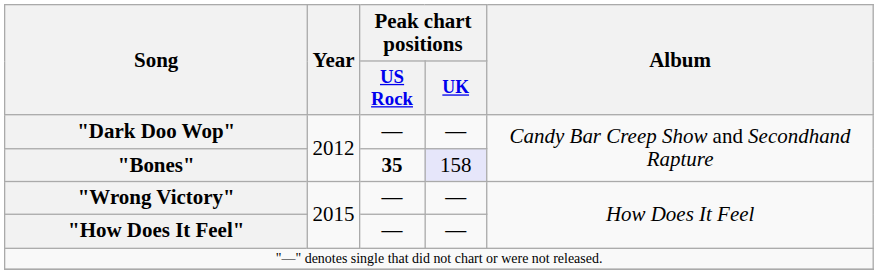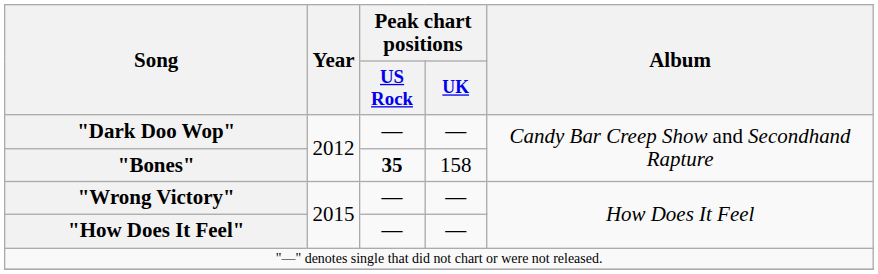(456, 164) lavender background -> (456, 164) no background
